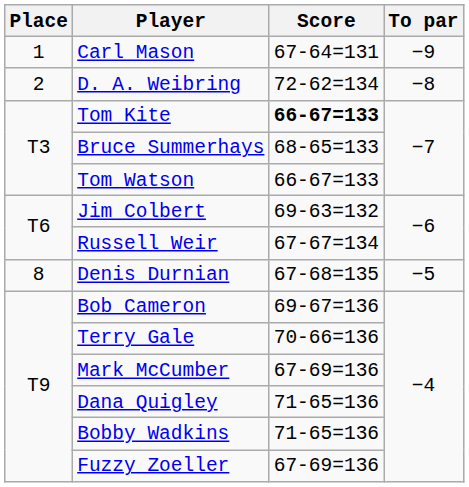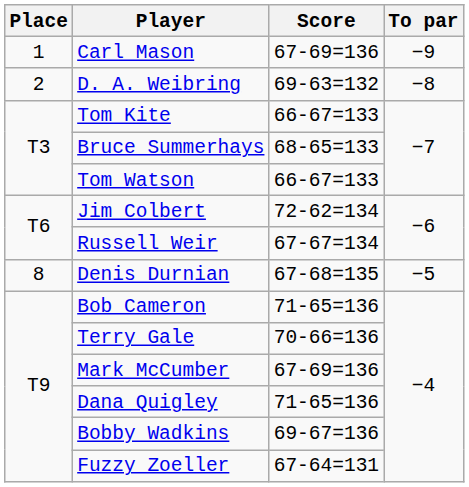(326, 52) 67-64=131 -> (326, 52) 67-69=136
(326, 84) 72-62=134 -> (326, 84) 69-63=132
(326, 116) bold -> (326, 116) normal
(326, 211) 69-63=132 -> (326, 211) 72-62=134
(326, 307) 69-67=136 -> (326, 307) 71-65=136
(326, 434) 71-65=136 -> (326, 434) 69-67=136
(326, 466) 67-69=136 -> (326, 466) 67-64=131
